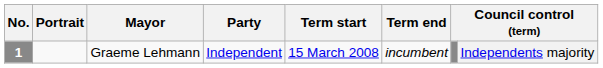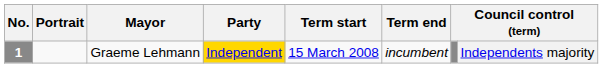(244, 52) no background -> (244, 52) gold background
